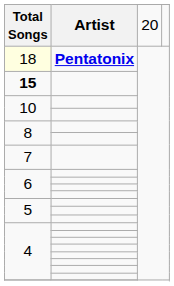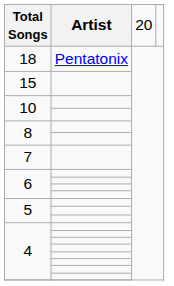(28, 58) lightyellow background -> (28, 58) no background
(94, 58) bold -> (91, 58) normal
(28, 83) bold -> (28, 83) normal
